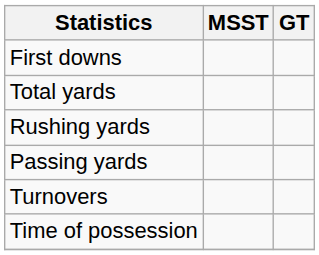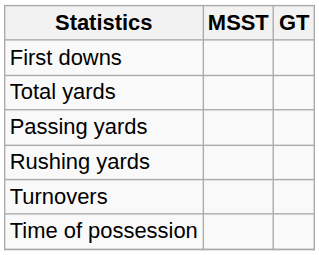rows swapped: (80, 127) <-> (79, 161)
